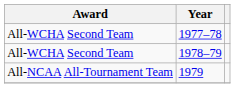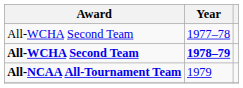(70, 53) normal -> (73, 53) bold
(200, 53) normal -> (209, 53) bold
(90, 72) normal -> (94, 72) bold
